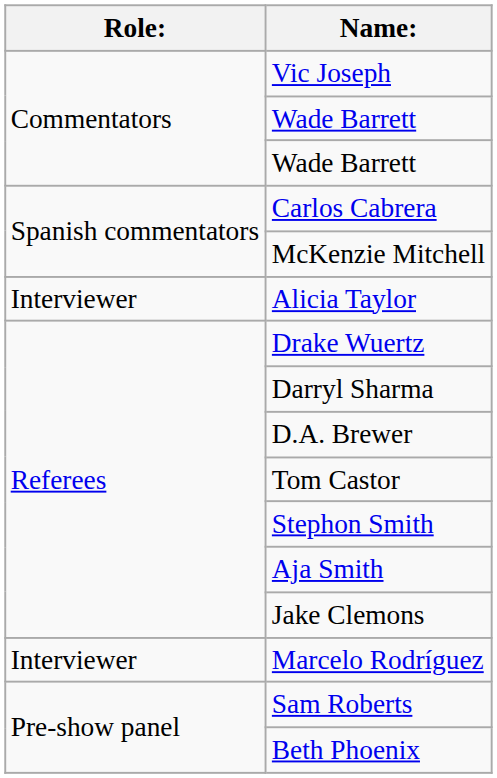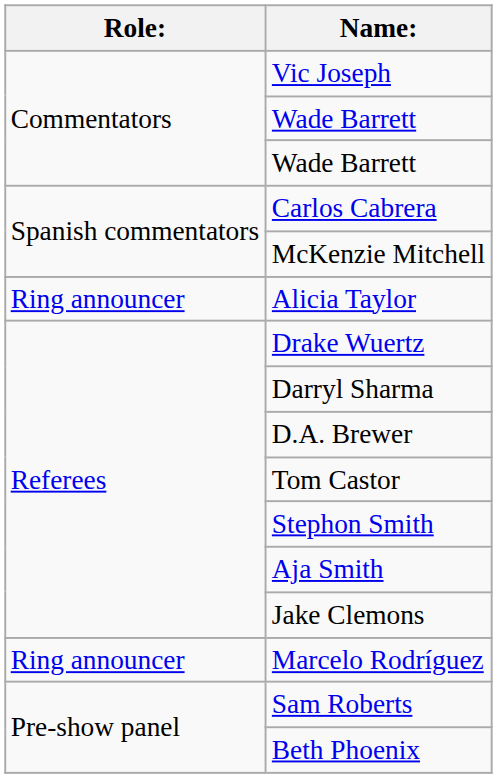(74, 298) Interviewer -> (98, 298) Ring announcer
(74, 659) Interviewer -> (98, 659) Ring announcer
